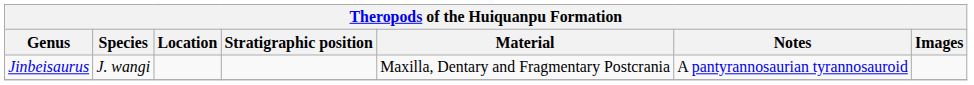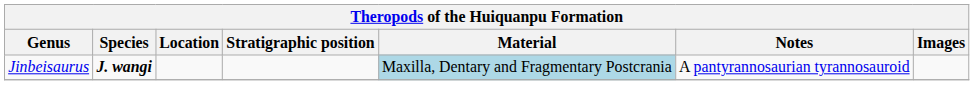(123, 67) normal -> (124, 67) bold
(525, 67) no background -> (527, 67) lightblue background
